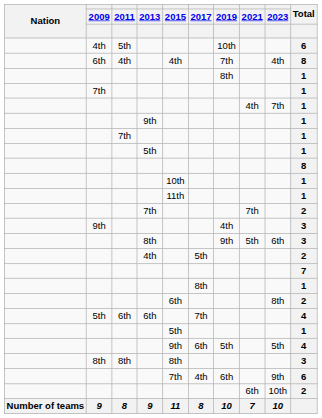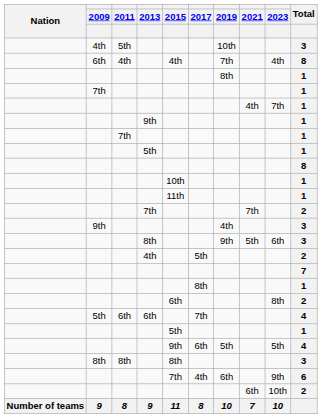(304, 46) 6 -> (304, 46) 3
